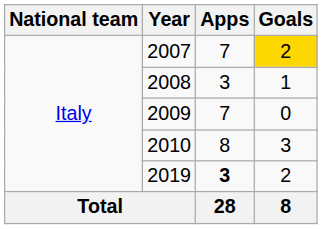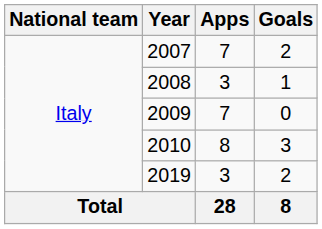(286, 51) gold background -> (286, 51) no background
(225, 176) bold -> (225, 176) normal
